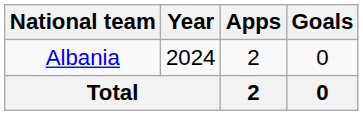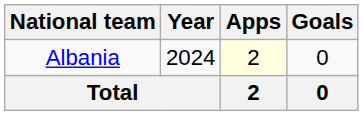(253, 57) no background -> (253, 57) lightyellow background
